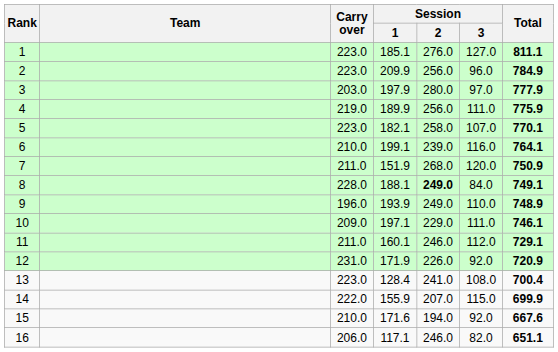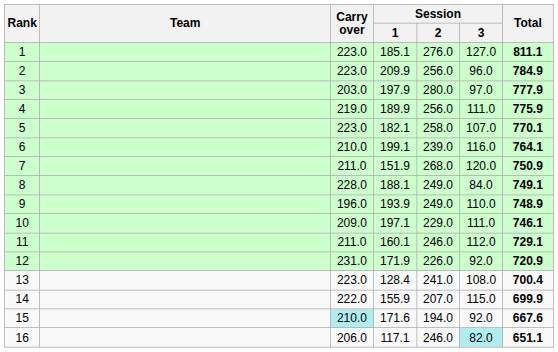(438, 185) bold -> (438, 185) normal
(352, 318) no background -> (352, 318) paleturquoise background
(481, 337) no background -> (481, 337) paleturquoise background
